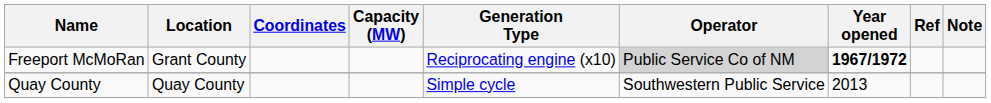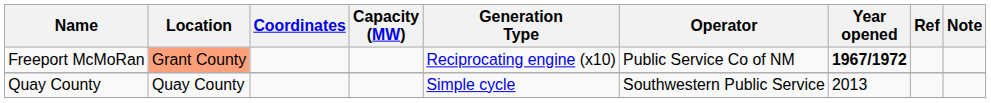(199, 60) no background -> (199, 60) lightsalmon background
(709, 60) lightgrey background -> (709, 60) no background
